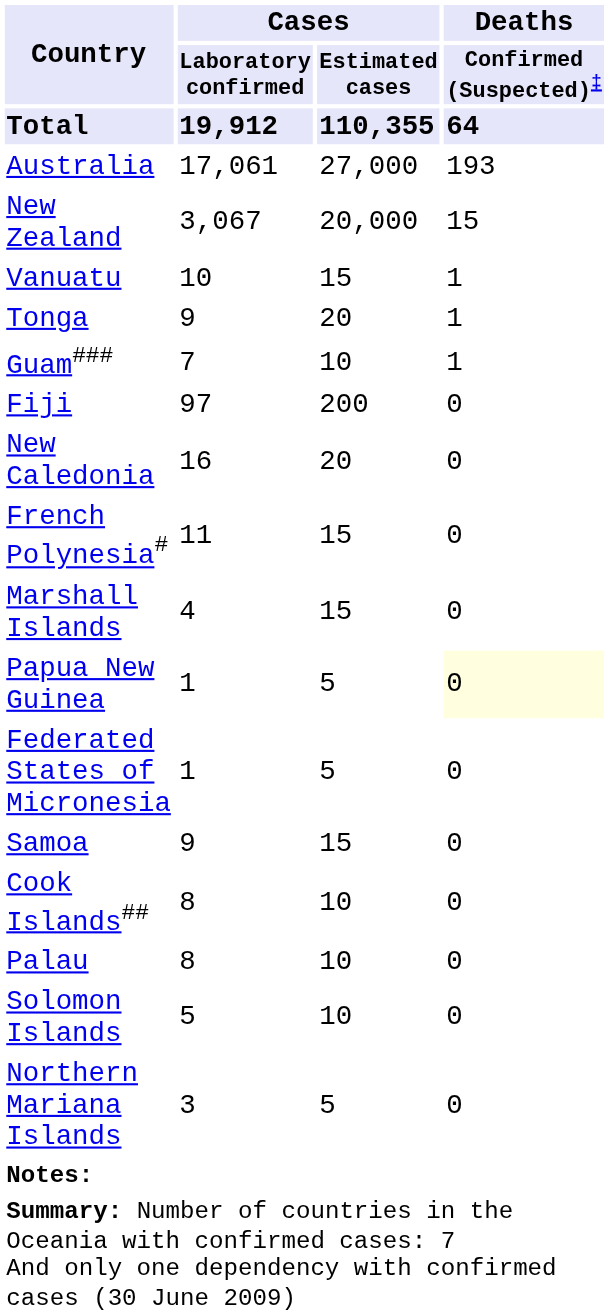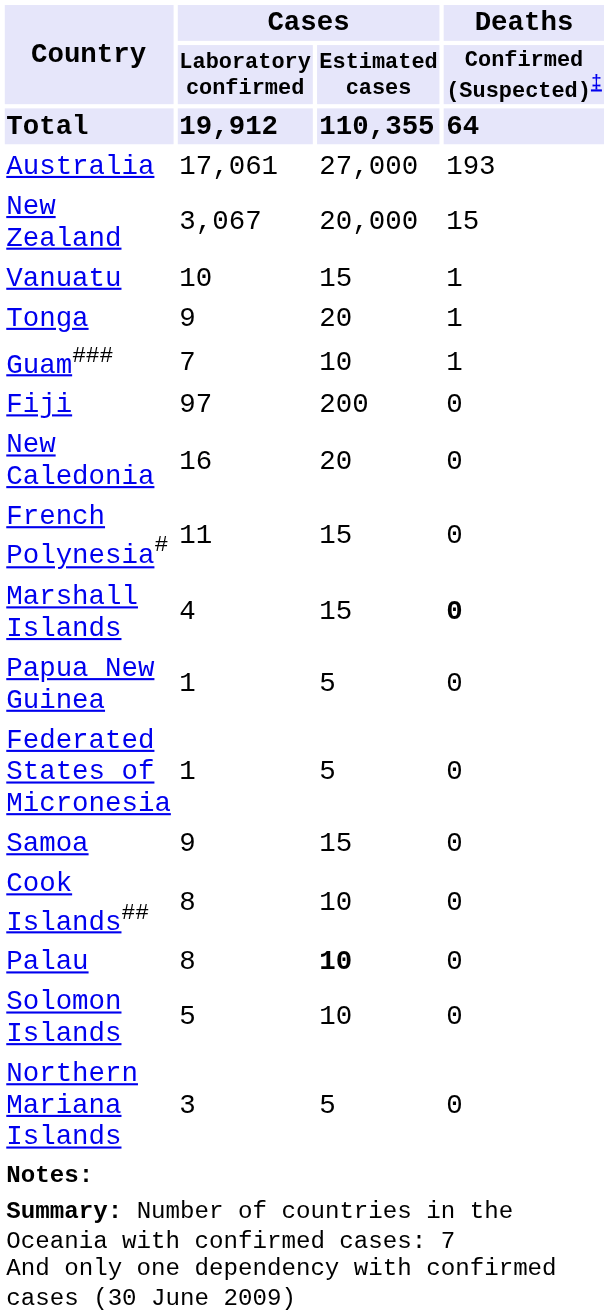(454, 612) normal -> (454, 612) bold
(454, 684) lightyellow background -> (454, 684) no background
(336, 962) normal -> (336, 962) bold
